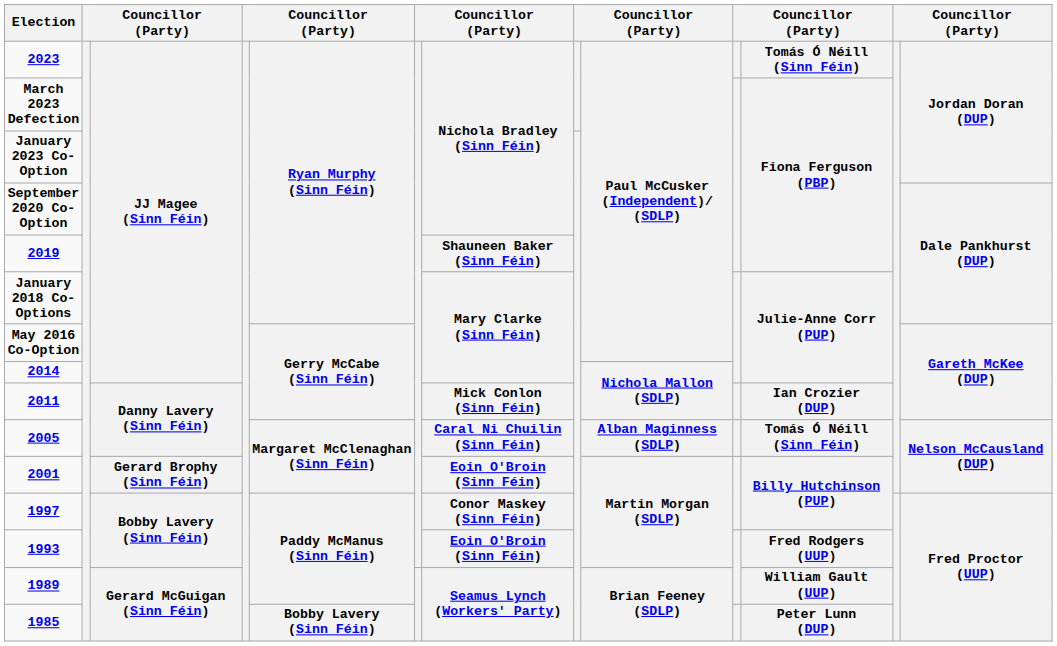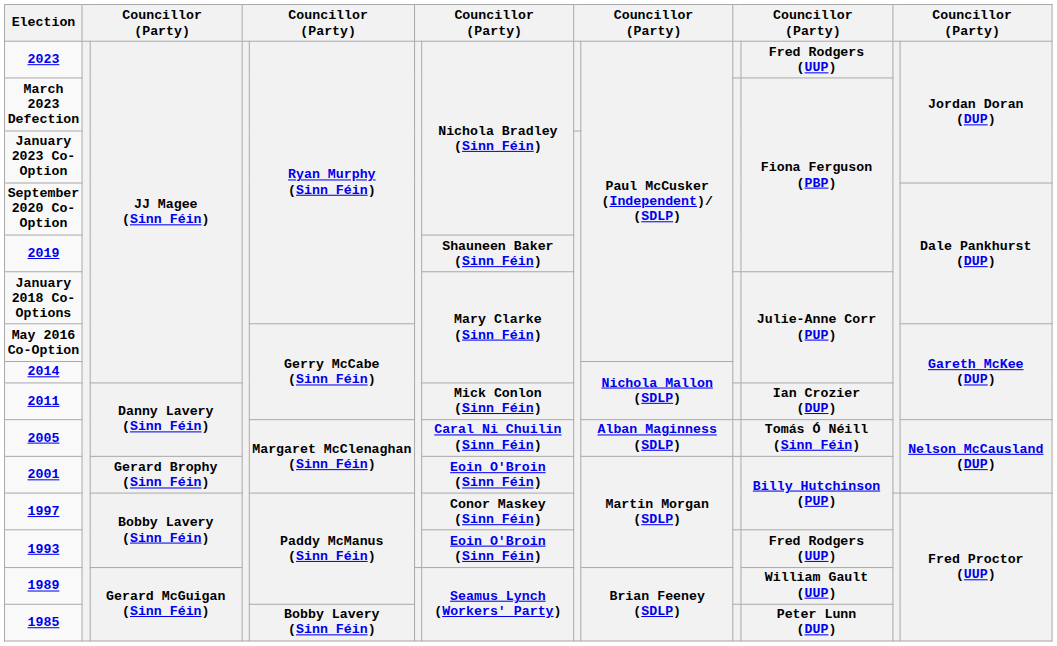(816, 60) Tomás Ó Néill (Sinn Féin) -> (816, 60) Fred Rodgers (UUP)
